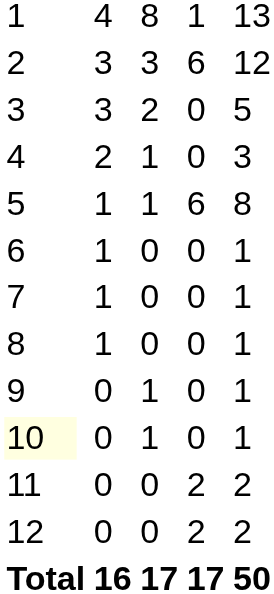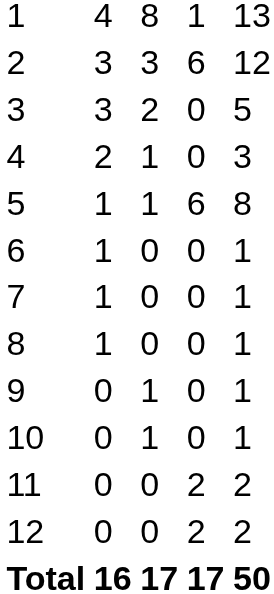(25, 437) lightyellow background -> (25, 437) no background
